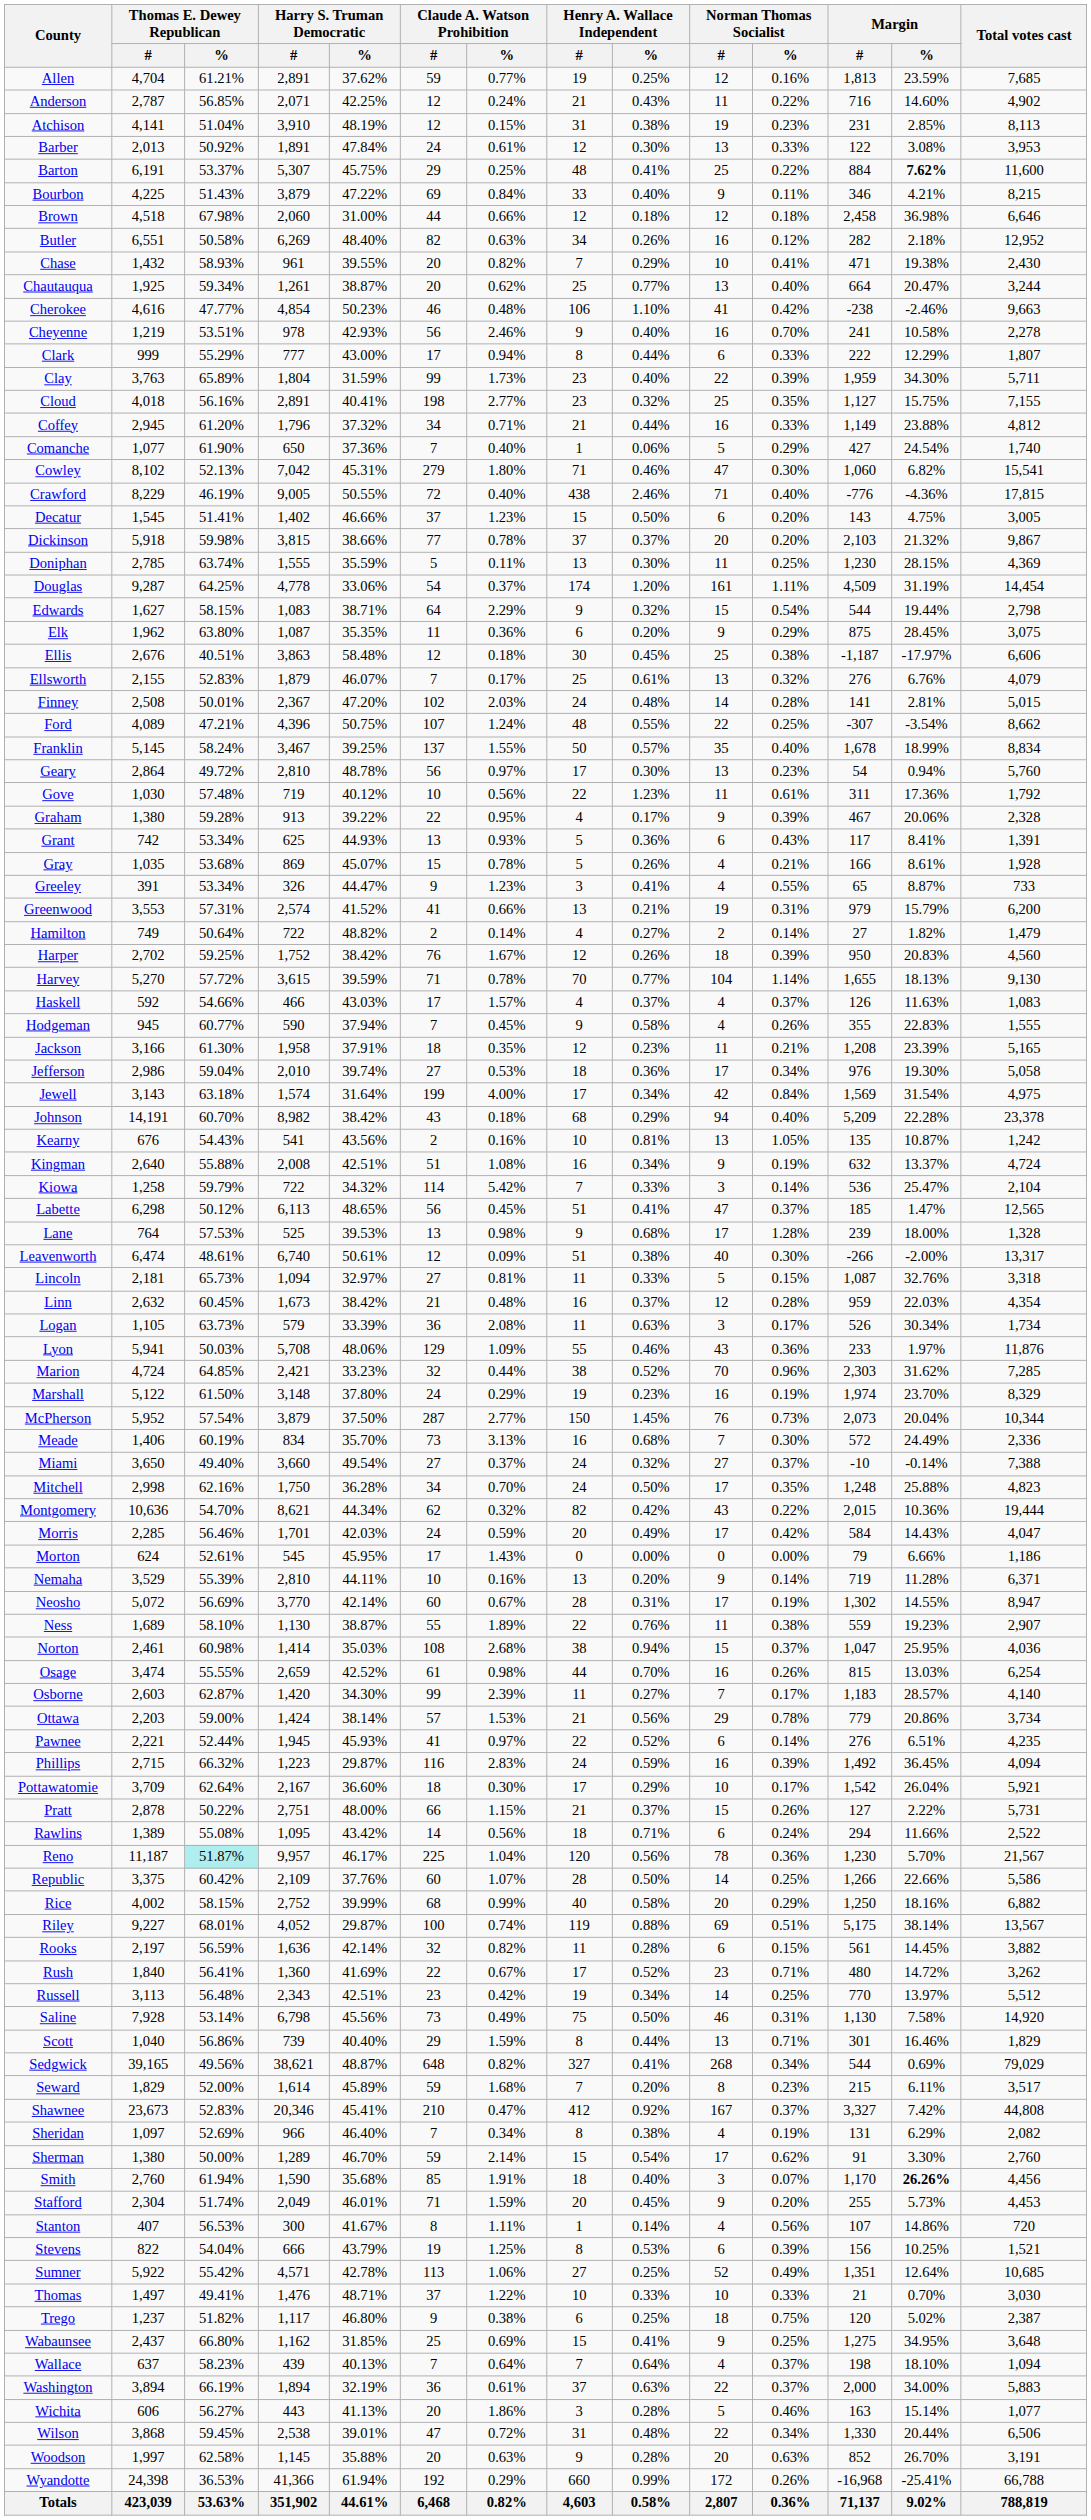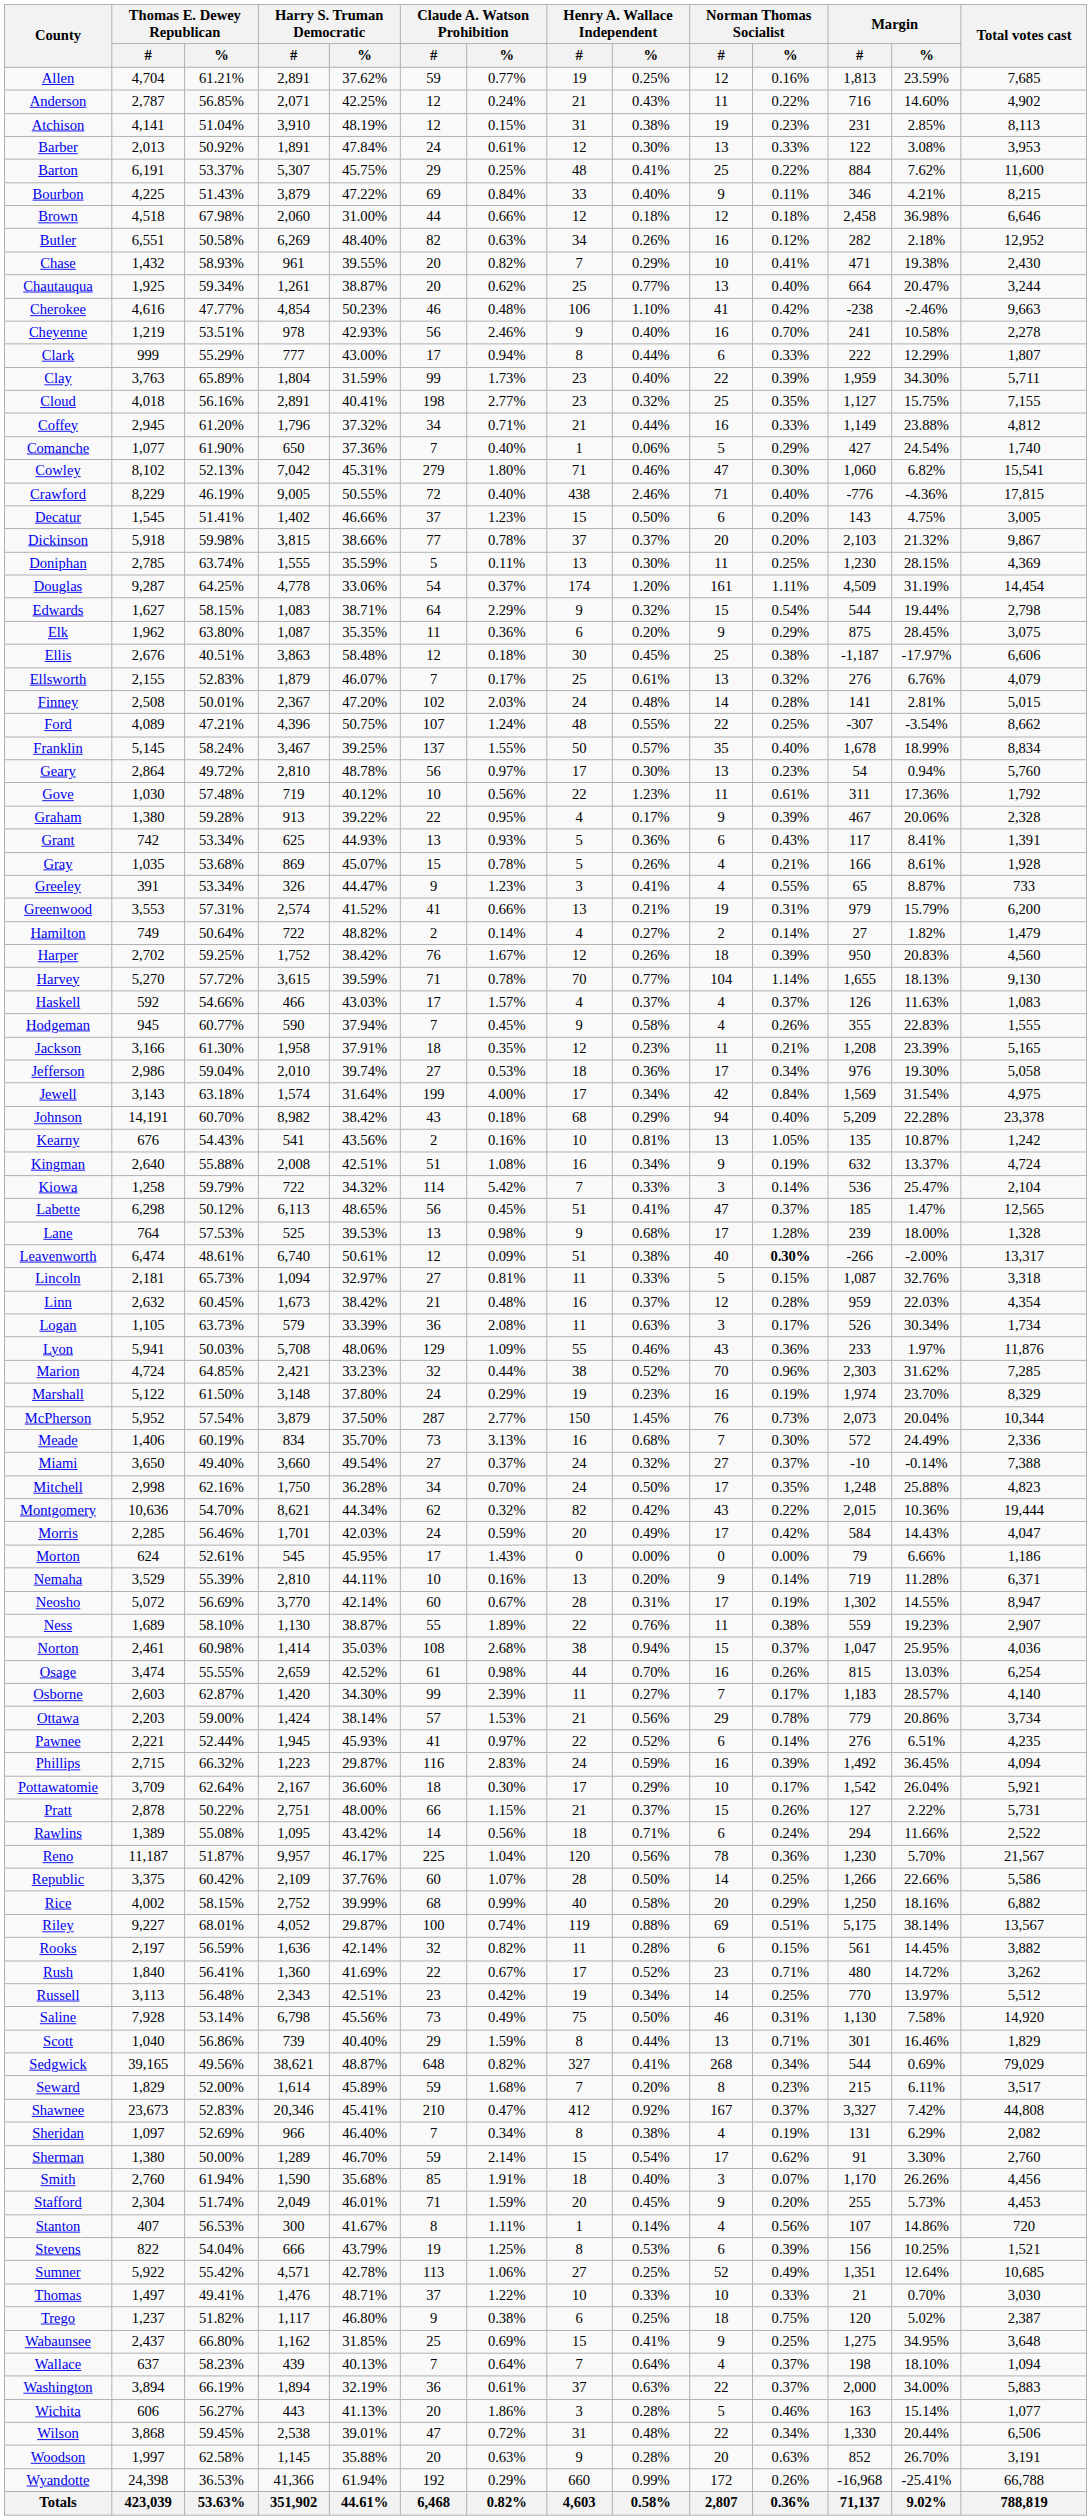(926, 170) bold -> (926, 170) normal
(790, 1256) normal -> (790, 1256) bold
(222, 1856) paleturquoise background -> (222, 1856) no background
(926, 2179) bold -> (926, 2179) normal
